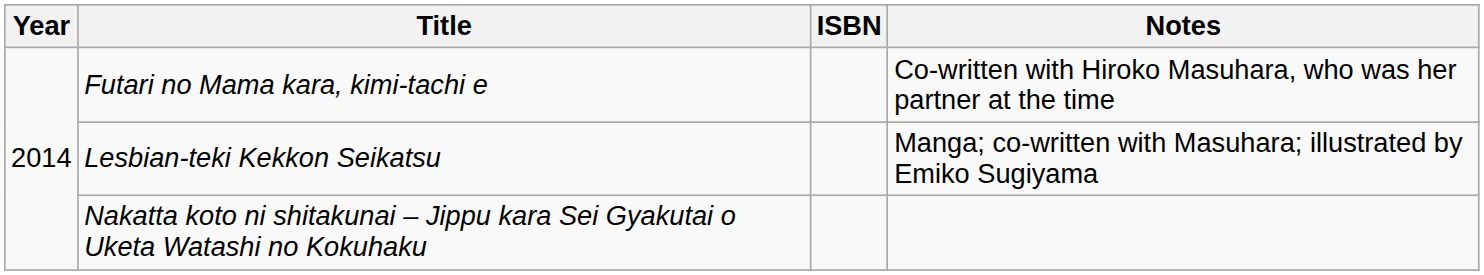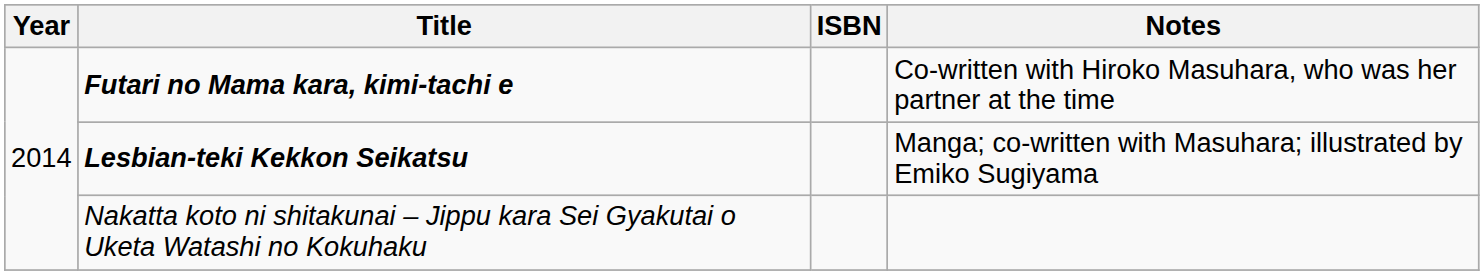(286, 84) normal -> (299, 84) bold
(263, 158) normal -> (276, 158) bold
